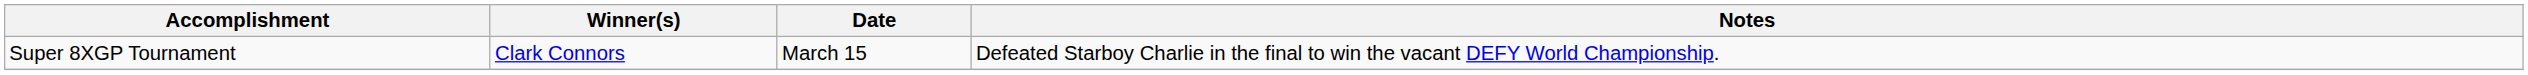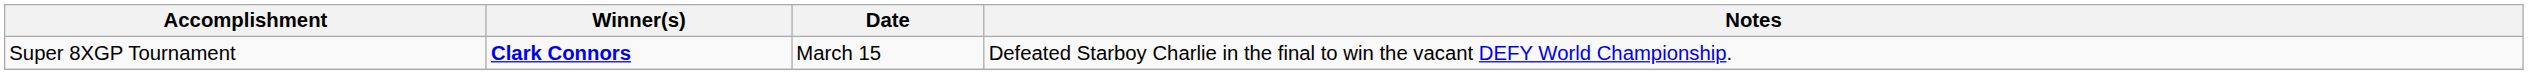(560, 52) normal -> (561, 52) bold
